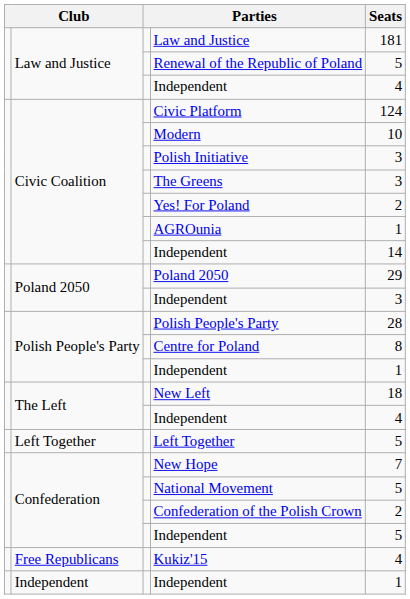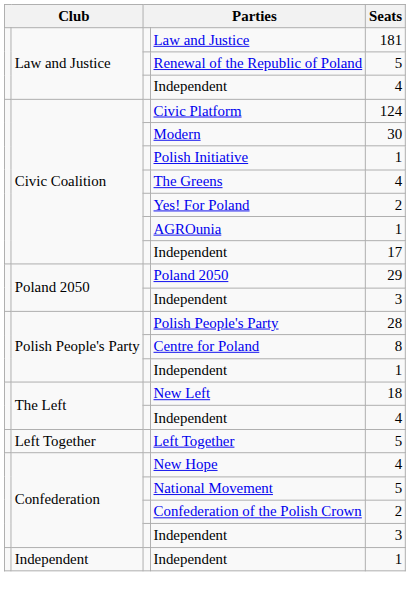(395, 134) 10 -> (395, 134) 30
(398, 157) 3 -> (398, 157) 1
(398, 181) 3 -> (398, 181) 4
(395, 252) 14 -> (395, 252) 17
(398, 464) 7 -> (398, 464) 4
(398, 535) 5 -> (398, 535) 3
- row: (67, 559)
